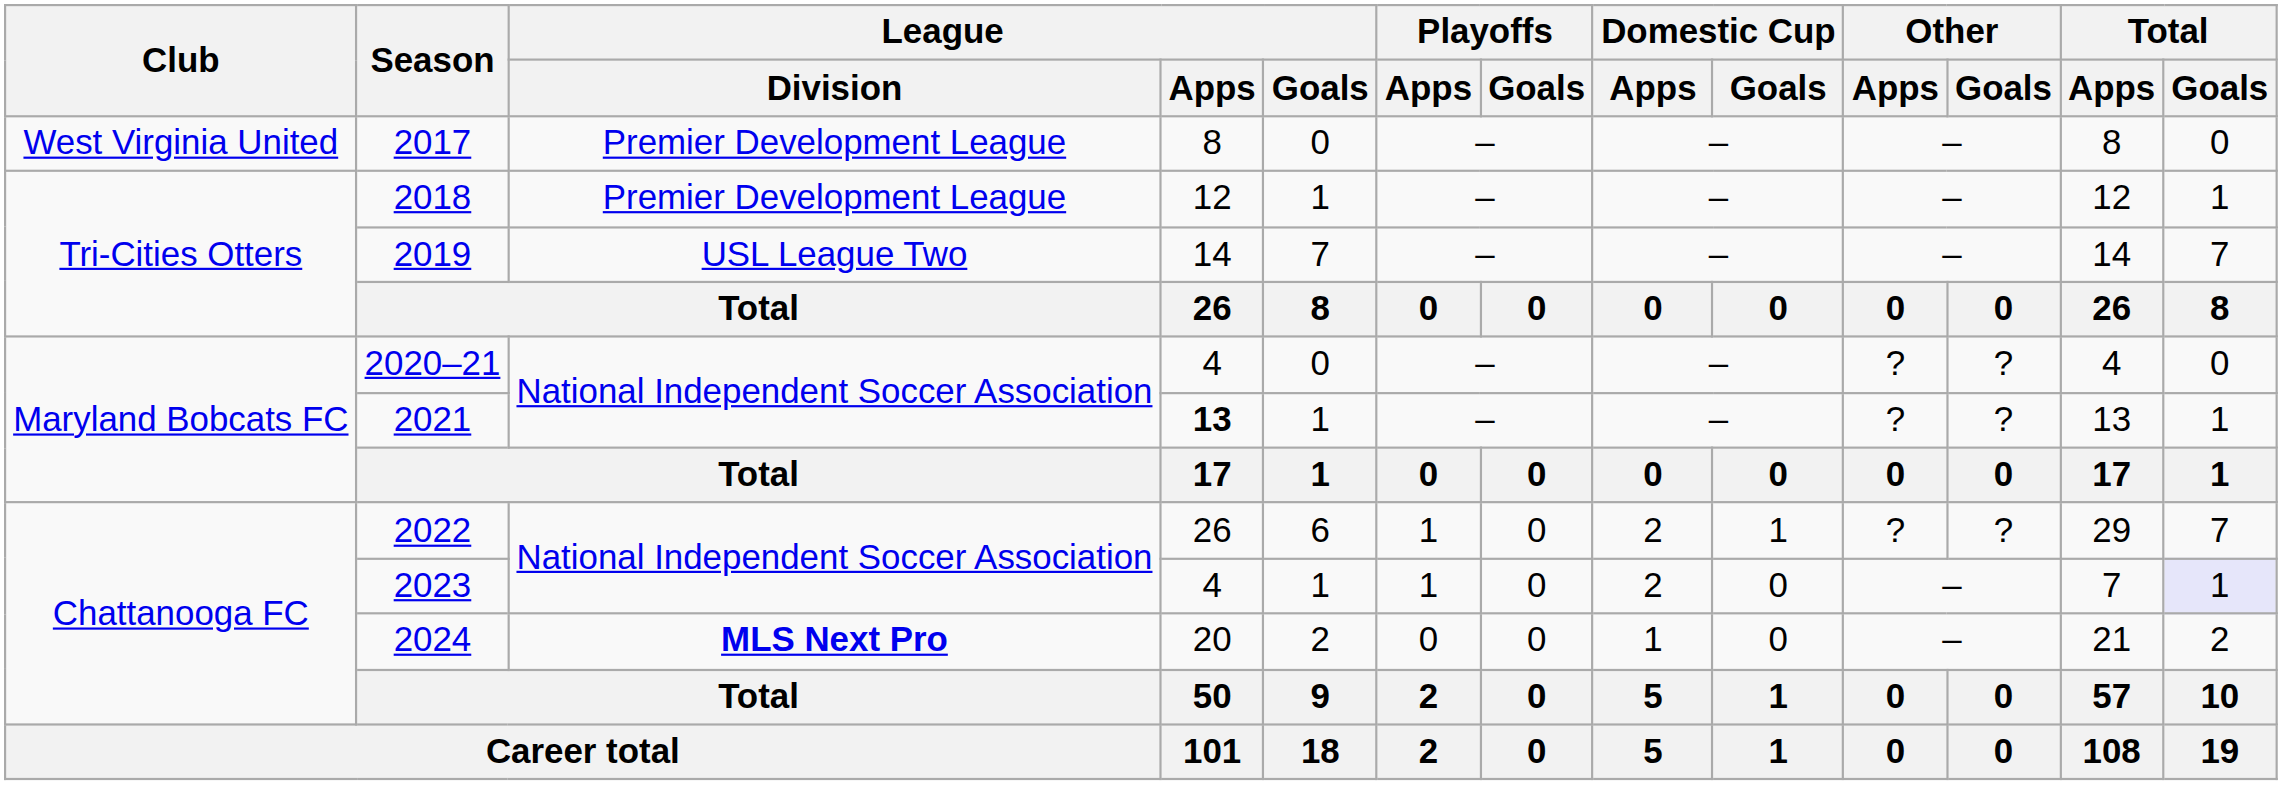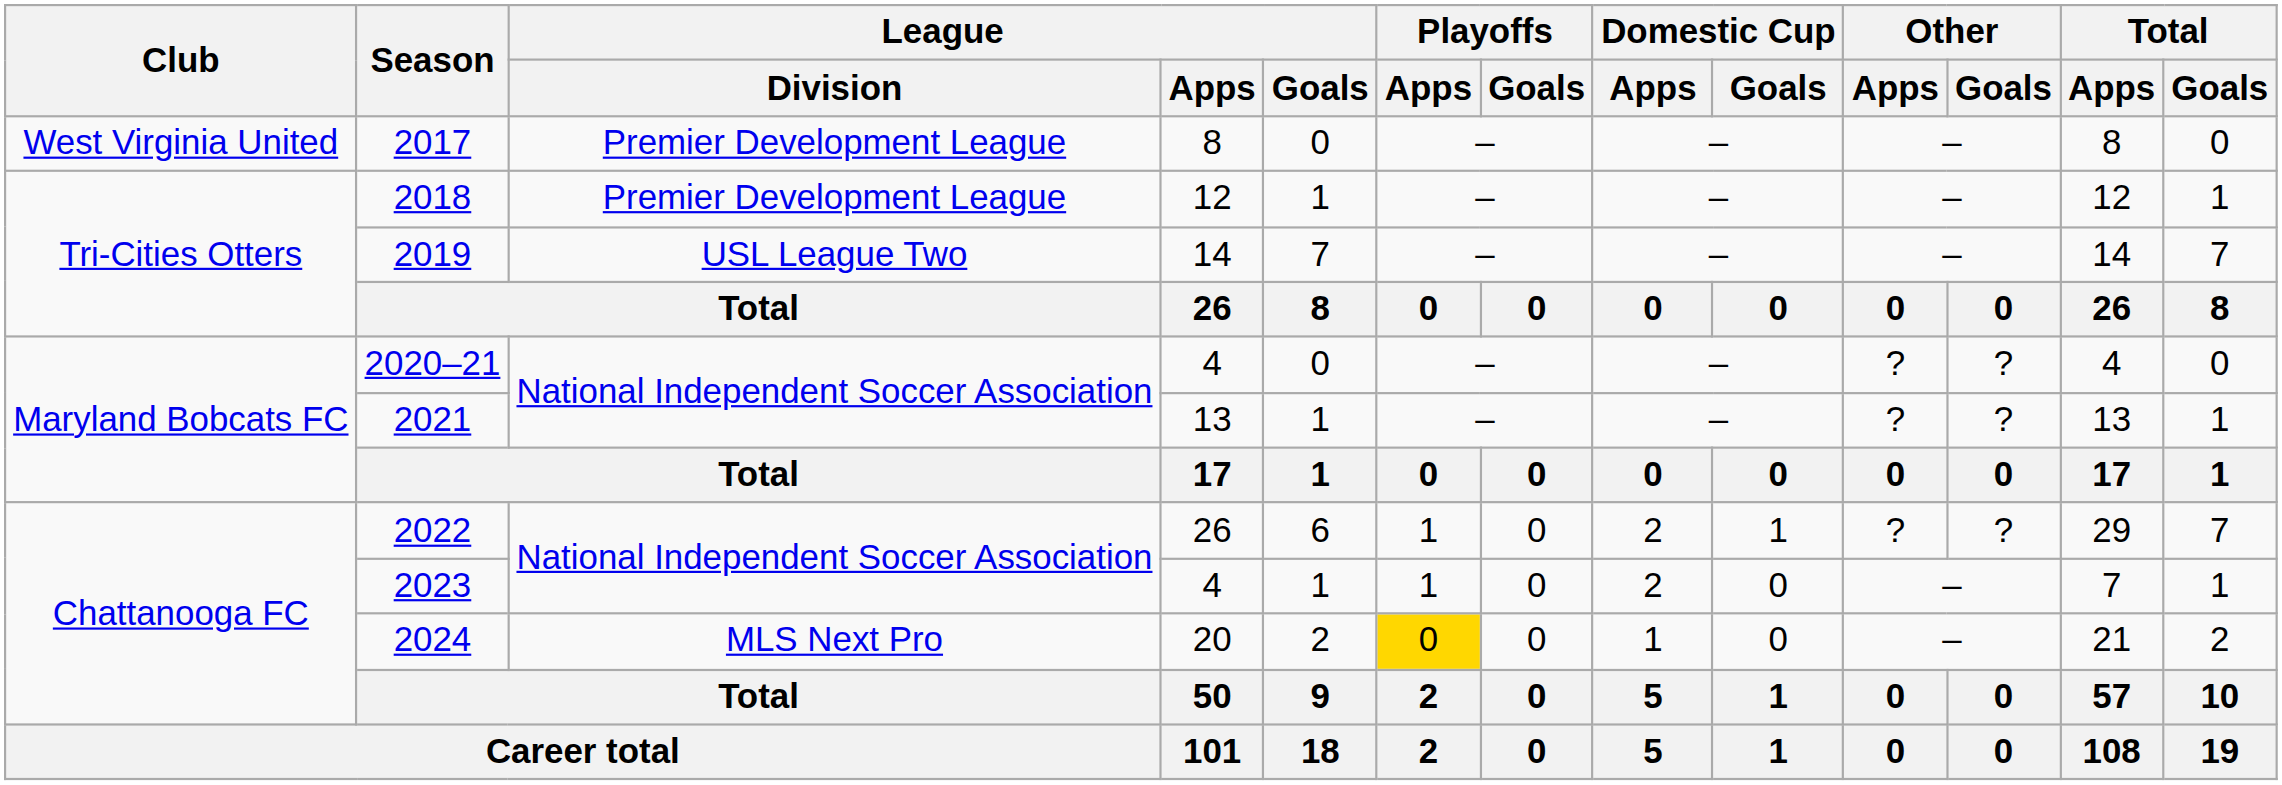(1212, 419) bold -> (1212, 419) normal
(2220, 585) lavender background -> (2220, 585) no background
(834, 640) bold -> (834, 640) normal
(1428, 640) no background -> (1428, 640) gold background
